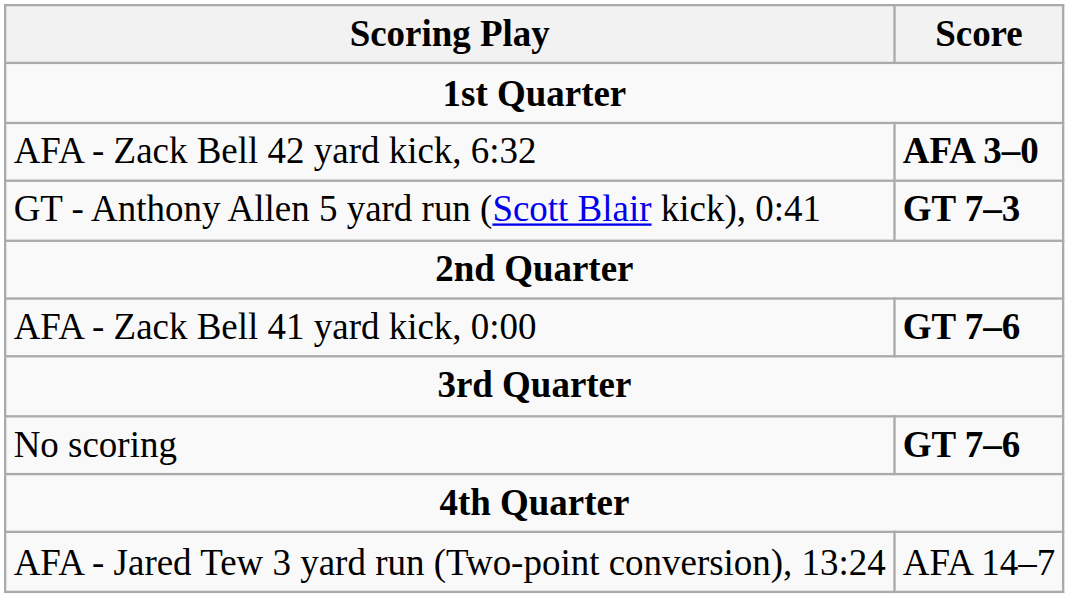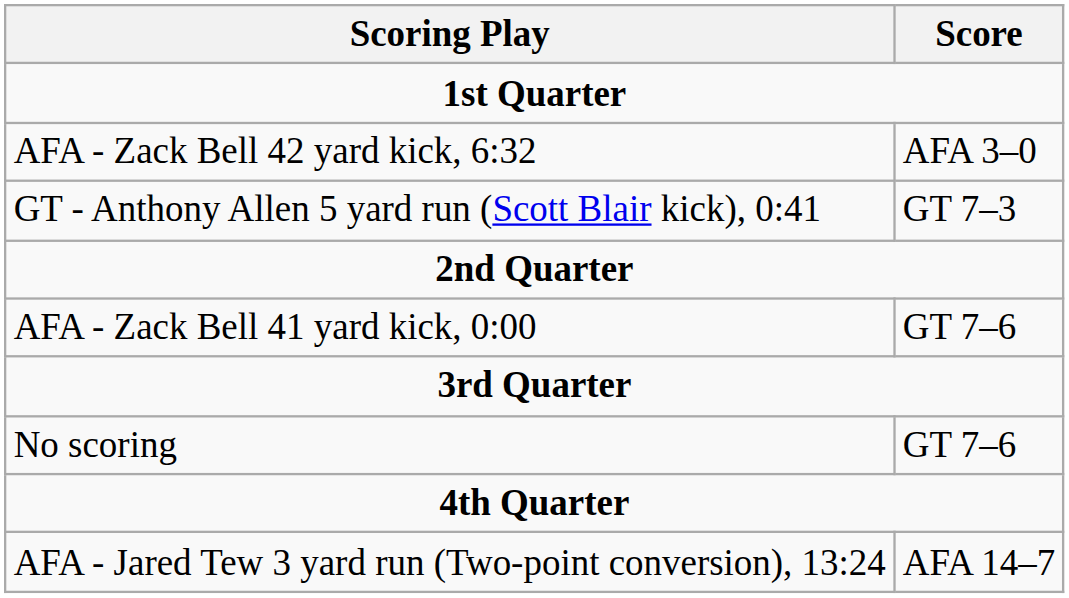(971, 151) bold -> (970, 151) normal
(962, 209) bold -> (959, 209) normal
(962, 326) bold -> (959, 326) normal
(962, 444) bold -> (959, 444) normal
